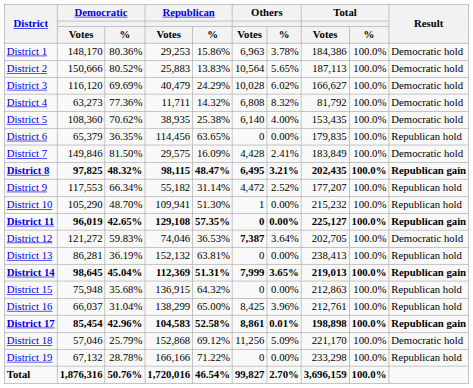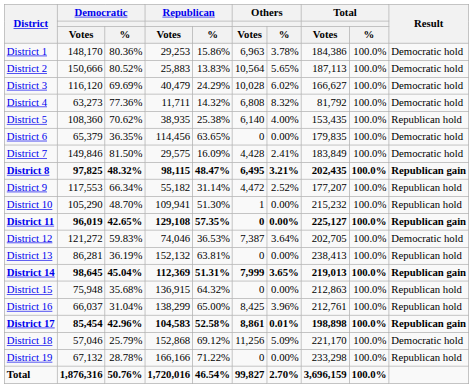(427, 119) Democratic hold -> (427, 119) Republican hold
(427, 136) Republican hold -> (427, 136) Democratic hold
(252, 238) bold -> (252, 238) normal
